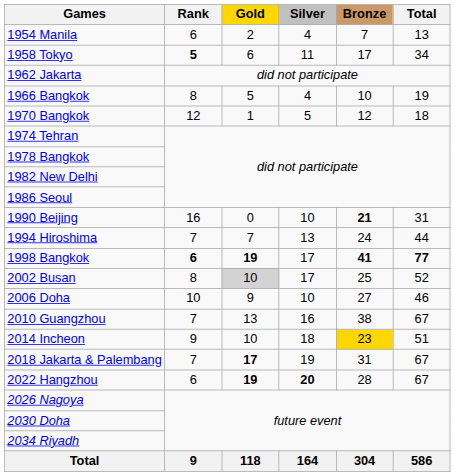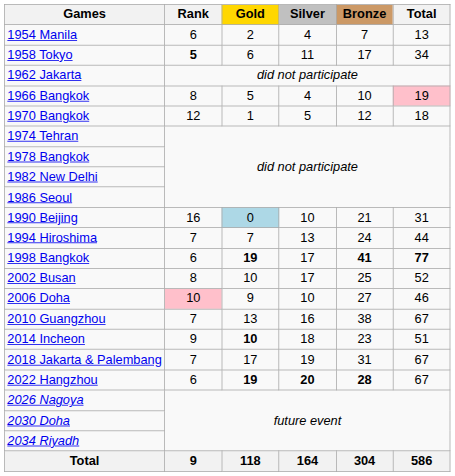(422, 95) no background -> (422, 95) pink background
(250, 217) no background -> (250, 217) lightblue background
(365, 217) bold -> (365, 217) normal
(193, 258) bold -> (193, 258) normal
(250, 278) lightgrey background -> (250, 278) no background
(193, 298) no background -> (193, 298) pink background
(250, 339) normal -> (250, 339) bold
(365, 339) gold background -> (365, 339) no background
(250, 359) bold -> (250, 359) normal
(365, 380) normal -> (365, 380) bold
